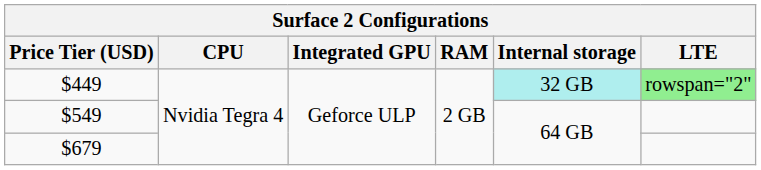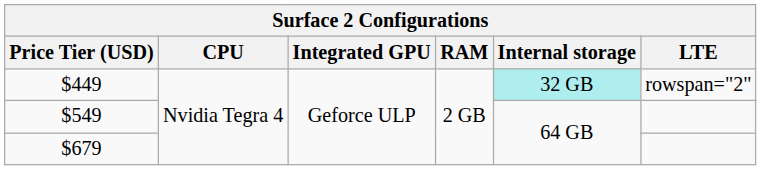(698, 84) lightgreen background -> (698, 84) no background
